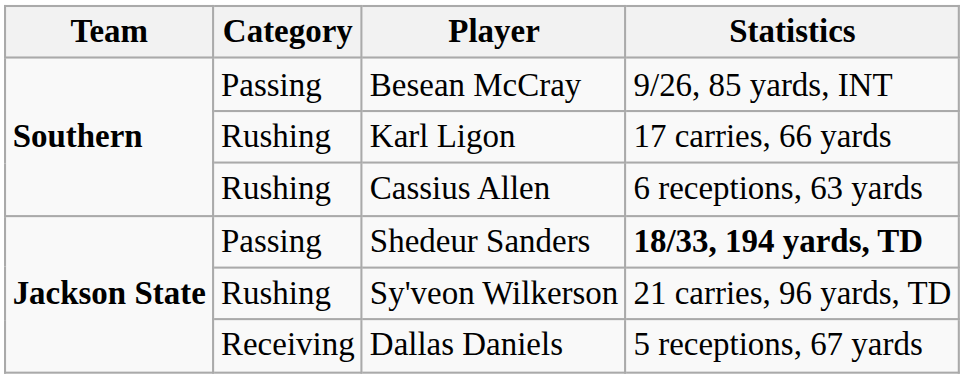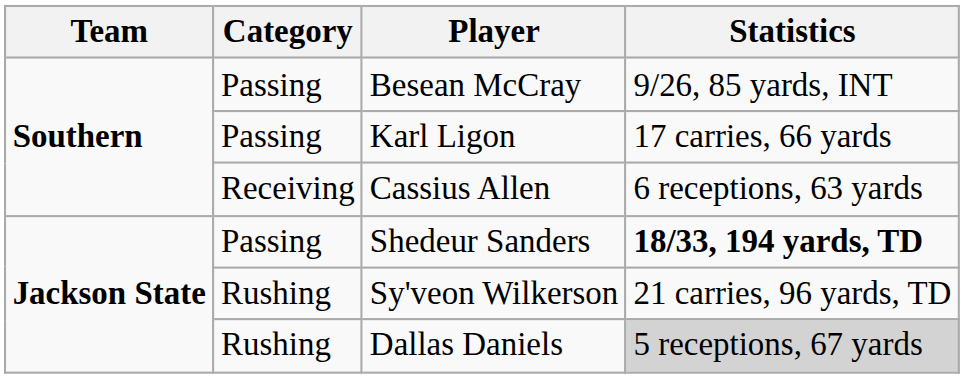(276, 136) Rushing -> (271, 136) Passing
(276, 188) Rushing -> (288, 188) Receiving
(288, 345) Receiving -> (276, 345) Rushing
(778, 345) no background -> (778, 345) lightgrey background
